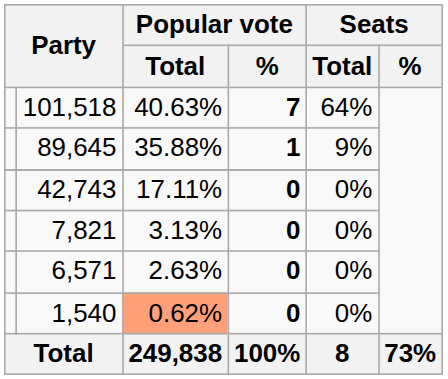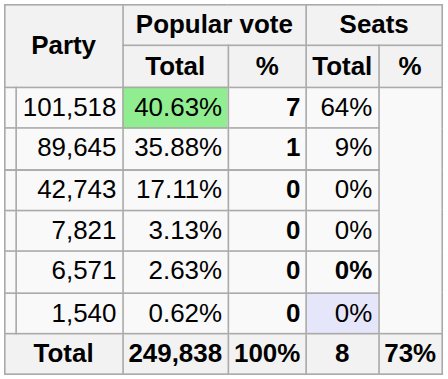(178, 107) no background -> (178, 107) lightgreen background
(354, 271) normal -> (354, 271) bold
(185, 312) lightsalmon background -> (185, 312) no background
(354, 312) no background -> (354, 312) lavender background
